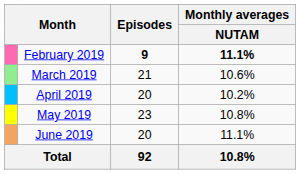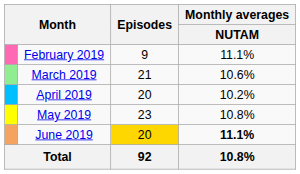(145, 54) bold -> (145, 54) normal
(237, 54) bold -> (237, 54) normal
(145, 135) no background -> (145, 135) gold background
(237, 135) normal -> (237, 135) bold
